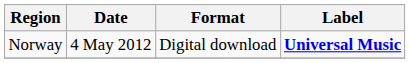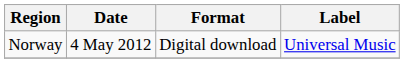(343, 44) bold -> (340, 44) normal
